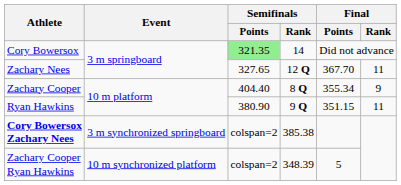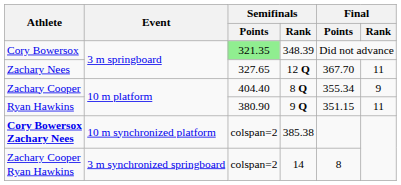(298, 50) 14 -> (298, 50) 348.39
(156, 132) 3 m synchronized springboard -> (151, 132) 10 m synchronized platform
(151, 164) 10 m synchronized platform -> (156, 164) 3 m synchronized springboard
(298, 164) 348.39 -> (298, 164) 14
(338, 164) 5 -> (338, 164) 8
